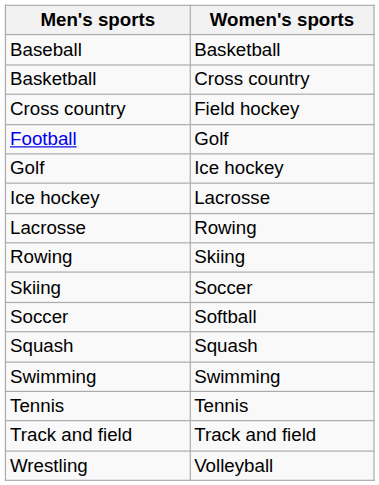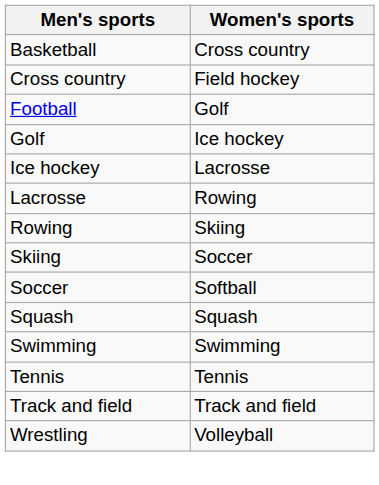- row: (46, 49)
